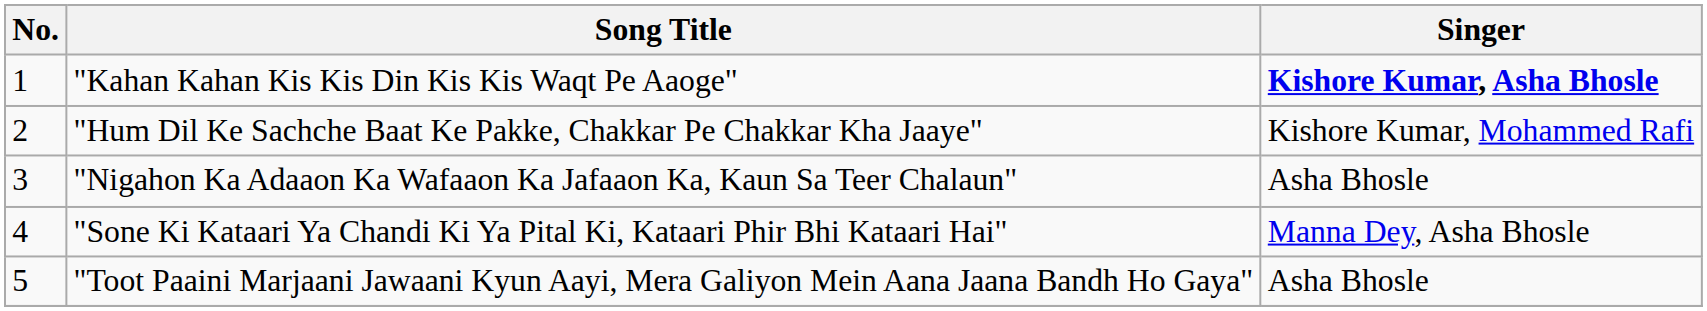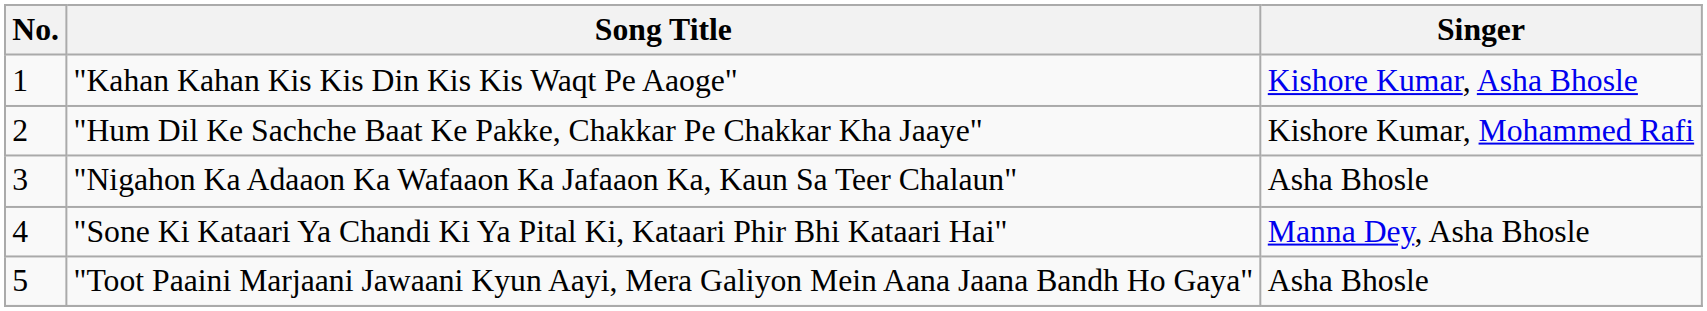(1463, 79) bold -> (1453, 79) normal
